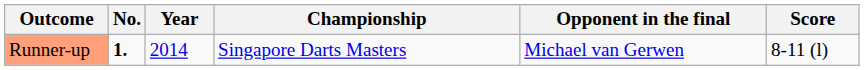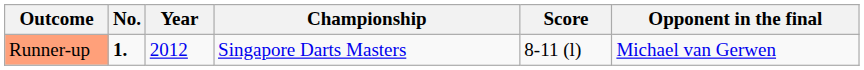columns swapped: (643, 19) <-> (813, 19)
(169, 49) 2014 -> (169, 49) 2012
